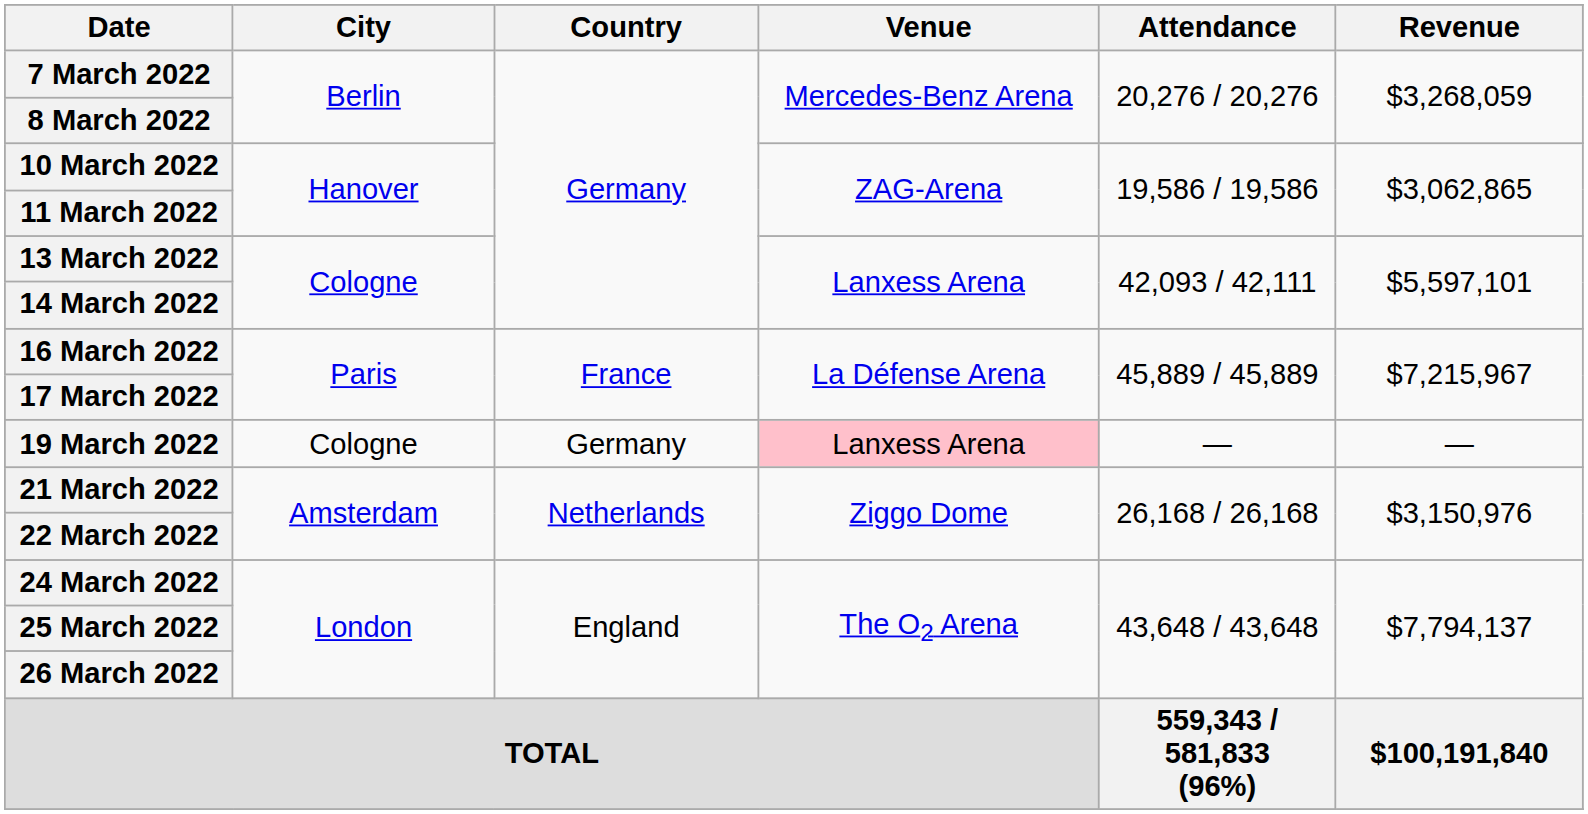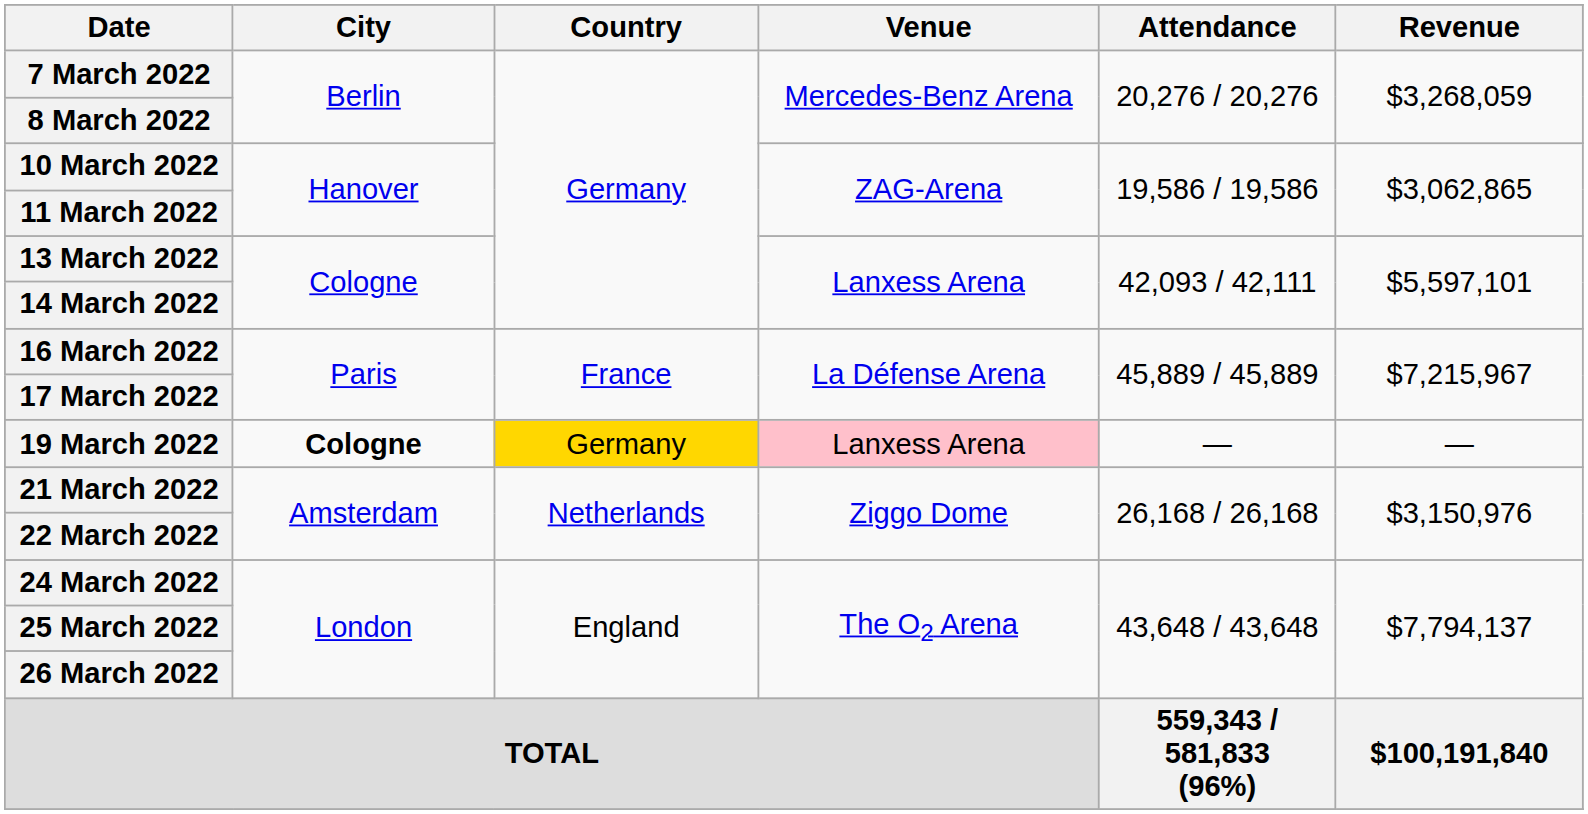(364, 443) normal -> (364, 443) bold
(626, 443) no background -> (626, 443) gold background
